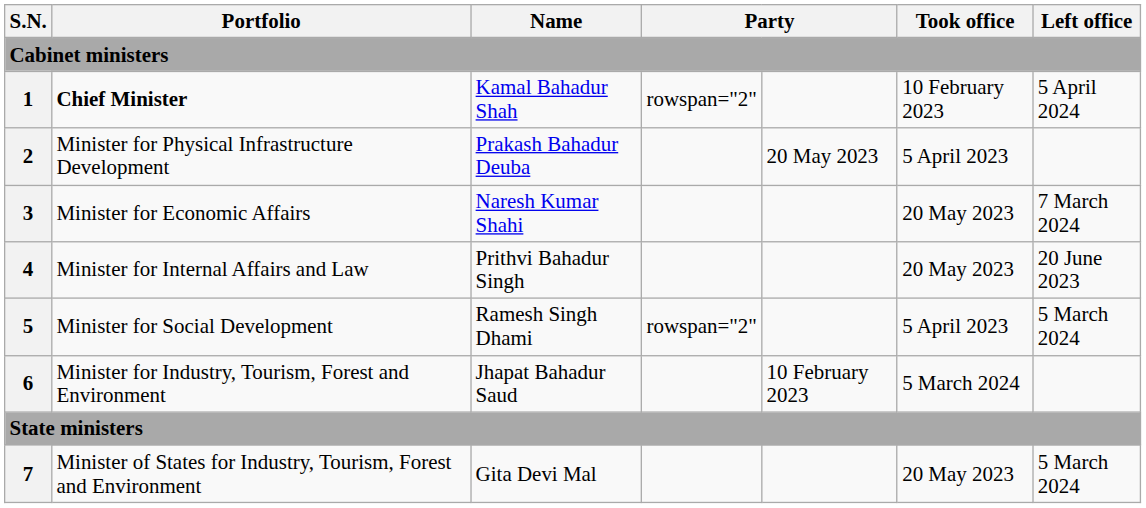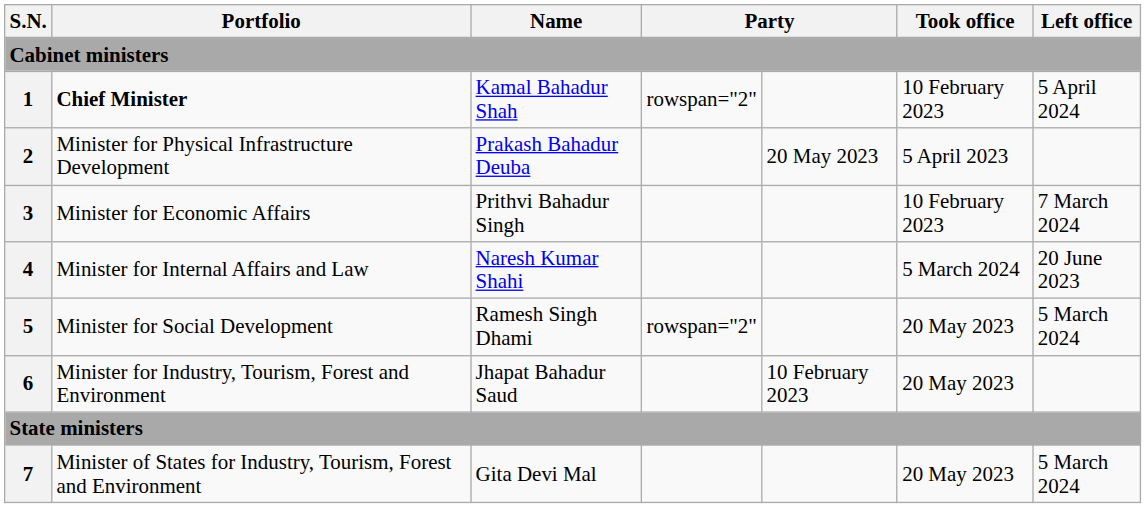(537, 213) Naresh Kumar Shahi -> (542, 213) Prithvi Bahadur Singh
(958, 213) 20 May 2023 -> (953, 213) 10 February 2023
(542, 269) Prithvi Bahadur Singh -> (537, 269) Naresh Kumar Shahi
(958, 269) 20 May 2023 -> (961, 269) 5 March 2024
(955, 326) 5 April 2023 -> (958, 326) 20 May 2023
(961, 383) 5 March 2024 -> (958, 383) 20 May 2023
